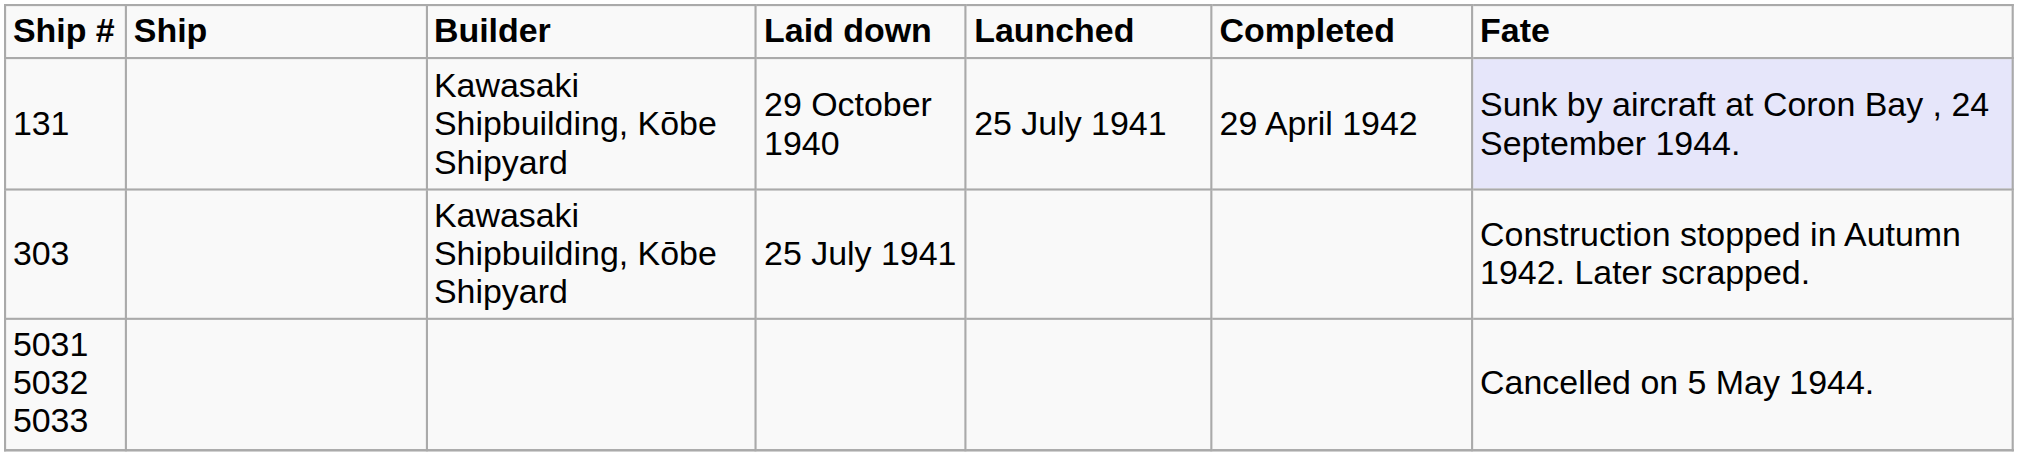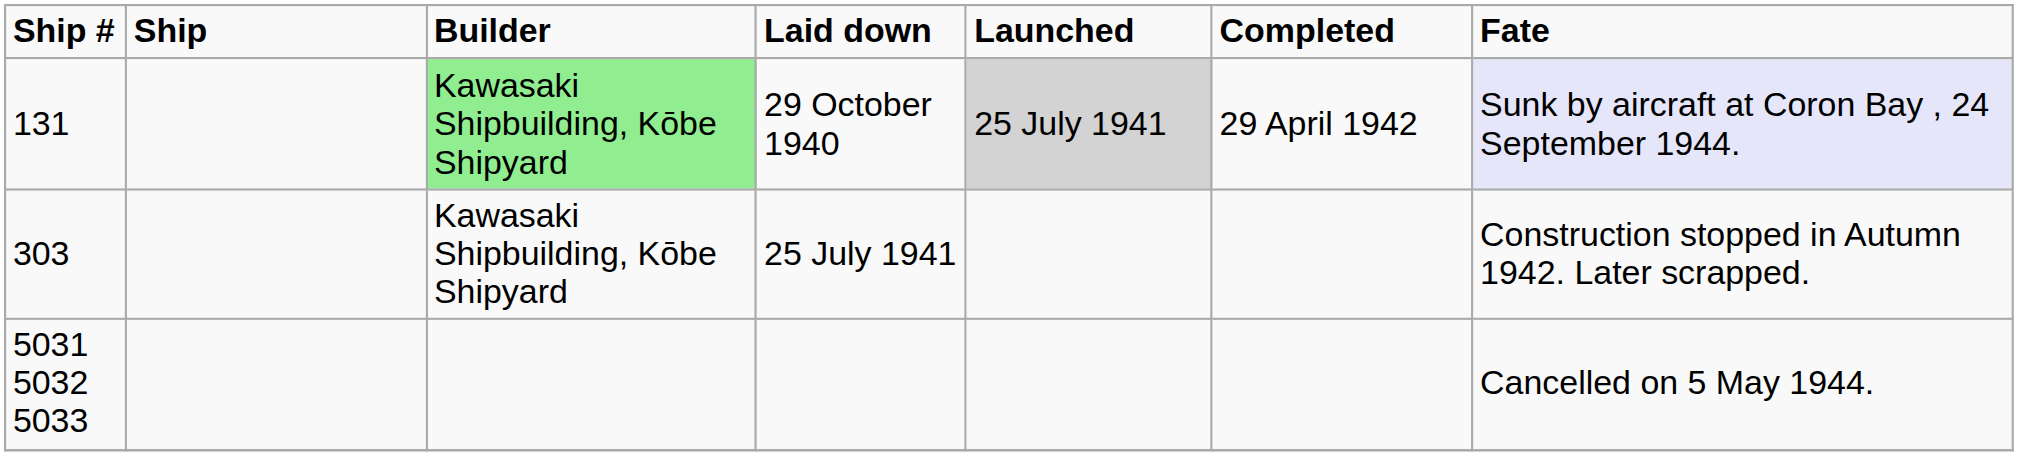(575, 123) no background -> (575, 123) lightgreen background
(1070, 123) no background -> (1070, 123) lightgrey background
